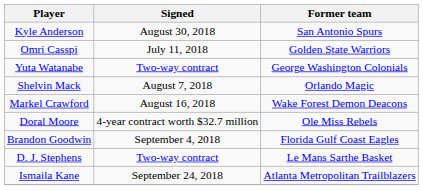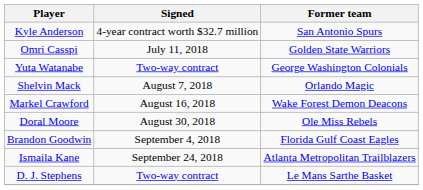(177, 31) August 30, 2018 -> (177, 31) 4-year contract worth $32.7 million
(177, 121) 4-year contract worth $32.7 million -> (177, 121) August 30, 2018
rows swapped: (49, 175) <-> (49, 157)
